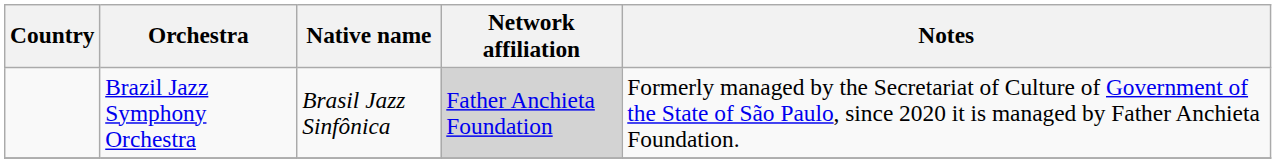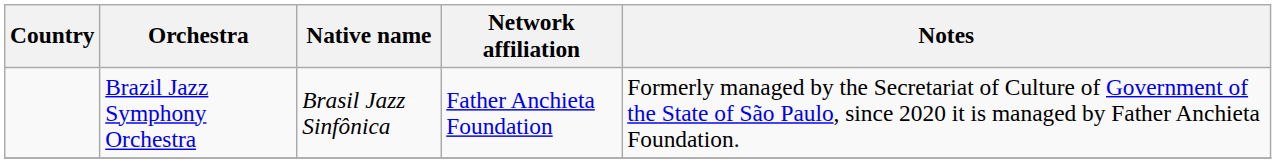(521, 112) lightgrey background -> (521, 112) no background
